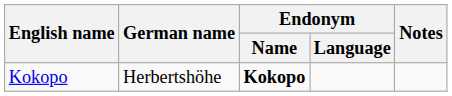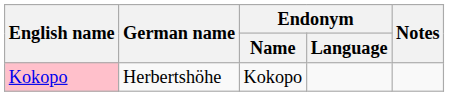(38, 76) no background -> (38, 76) pink background
(274, 76) bold -> (273, 76) normal
